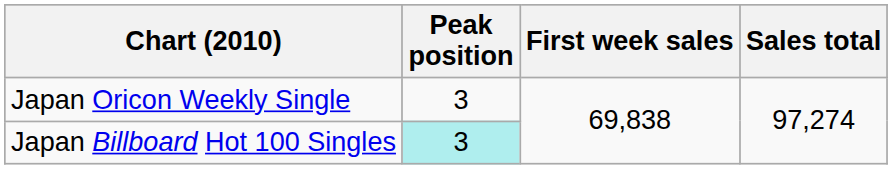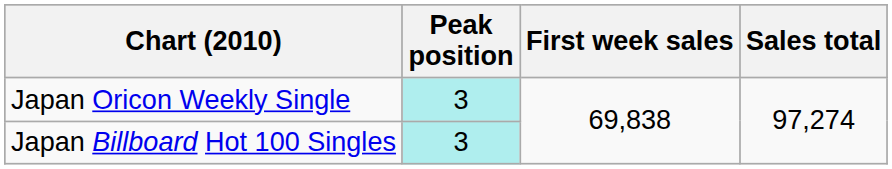(461, 99) no background -> (461, 99) paleturquoise background
